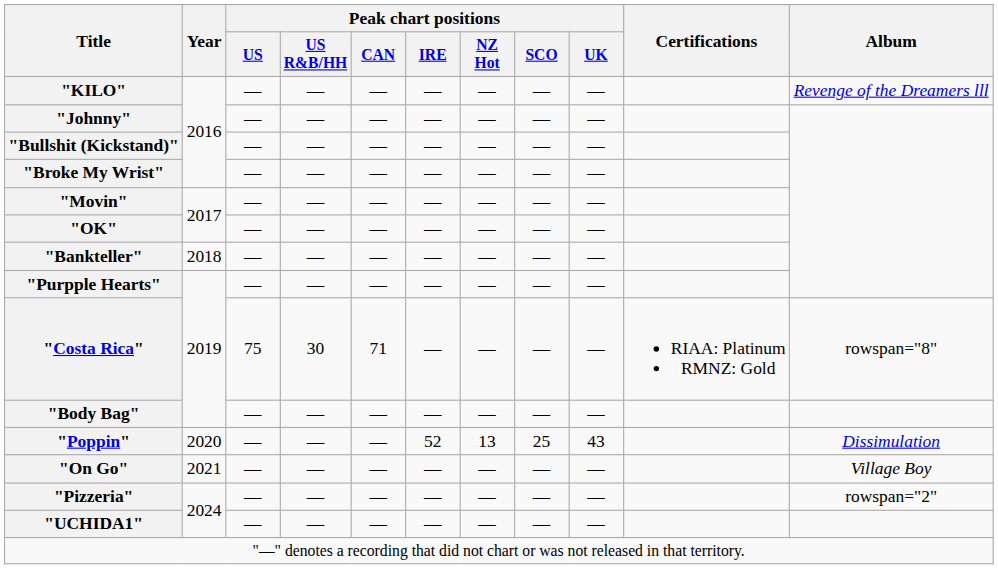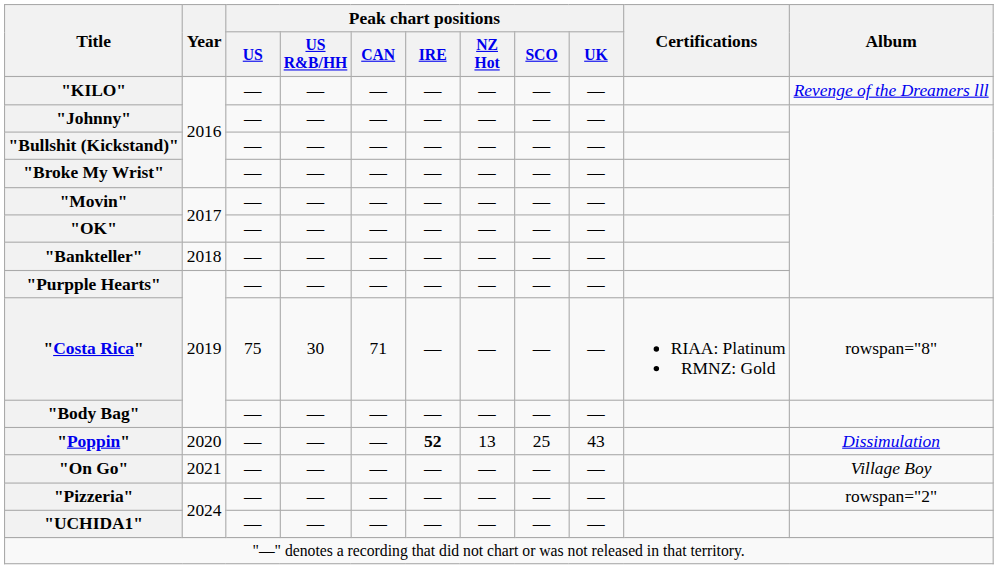(433, 441) normal -> (433, 441) bold
